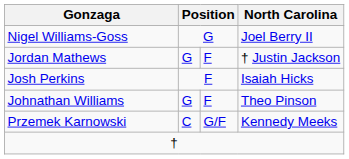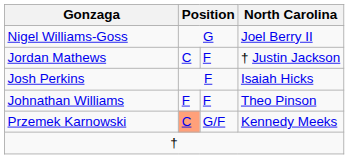(187, 57) G -> (187, 57) C
(187, 100) G -> (186, 100) F
(187, 121) no background -> (187, 121) lightsalmon background
